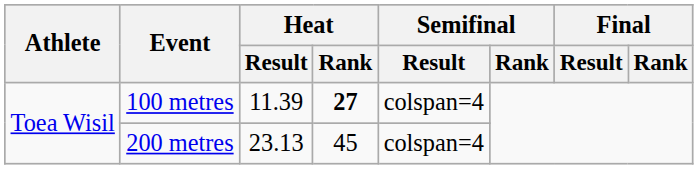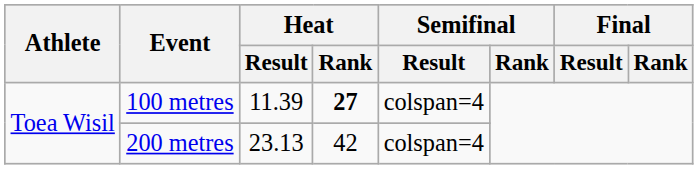(346, 143) 45 -> (346, 143) 42
